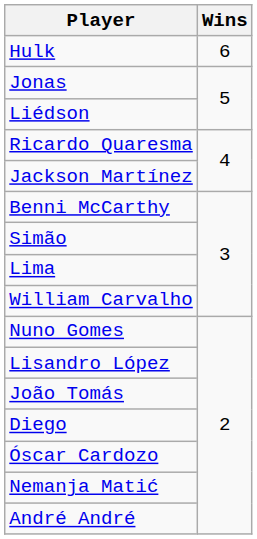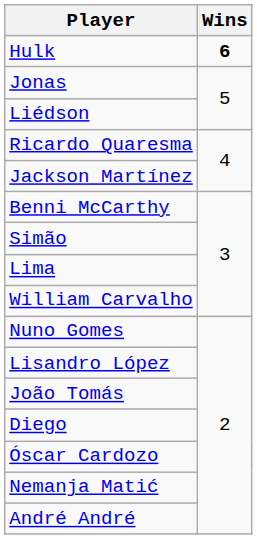(225, 51) normal -> (225, 51) bold
